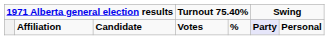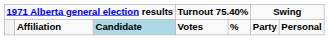(119, 27) no background -> (119, 27) lightblue background
(265, 27) lavender background -> (265, 27) no background
